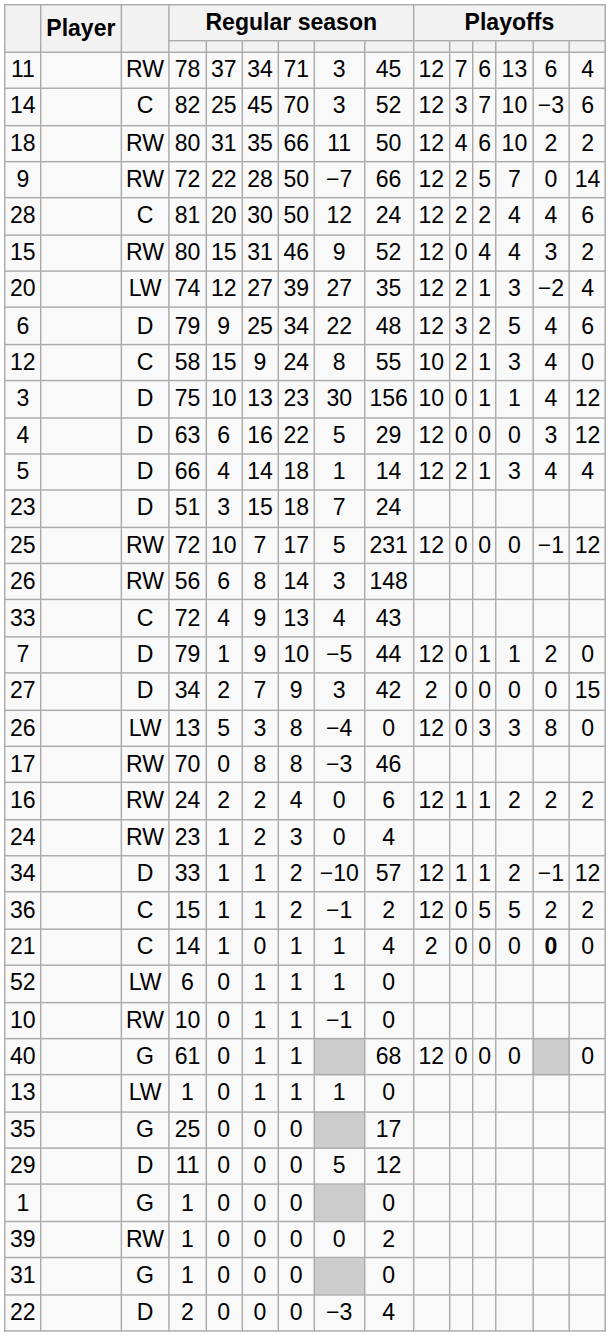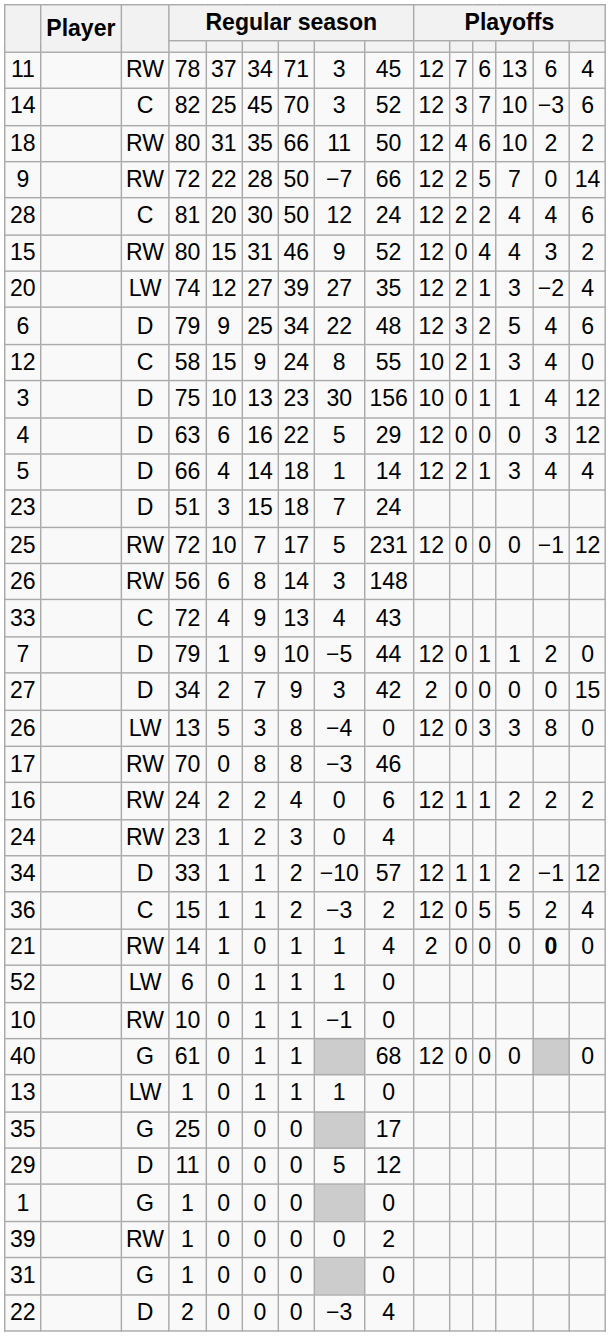(339, 910) −1 -> (339, 910) −3
(588, 910) 2 -> (588, 910) 4
(145, 946) C -> (145, 946) RW
